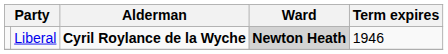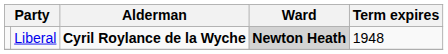(368, 37) 1946 -> (368, 37) 1948
